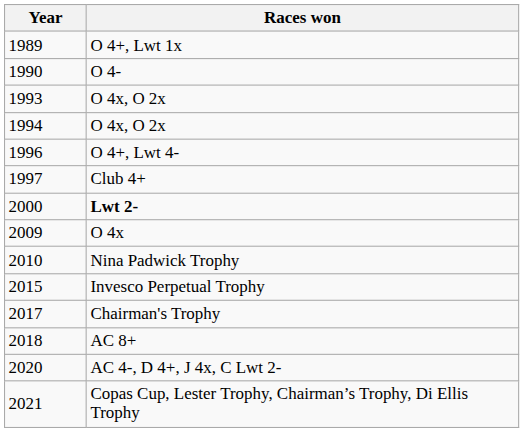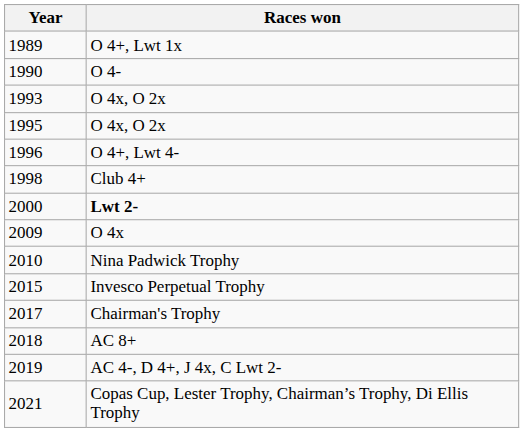(25, 125) 1994 -> (25, 125) 1995
(25, 179) 1997 -> (25, 179) 1998
(25, 367) 2020 -> (25, 367) 2019
